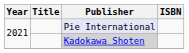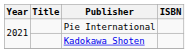(110, 26) lavender background -> (110, 26) no background
(104, 41) lightgrey background -> (104, 41) no background
